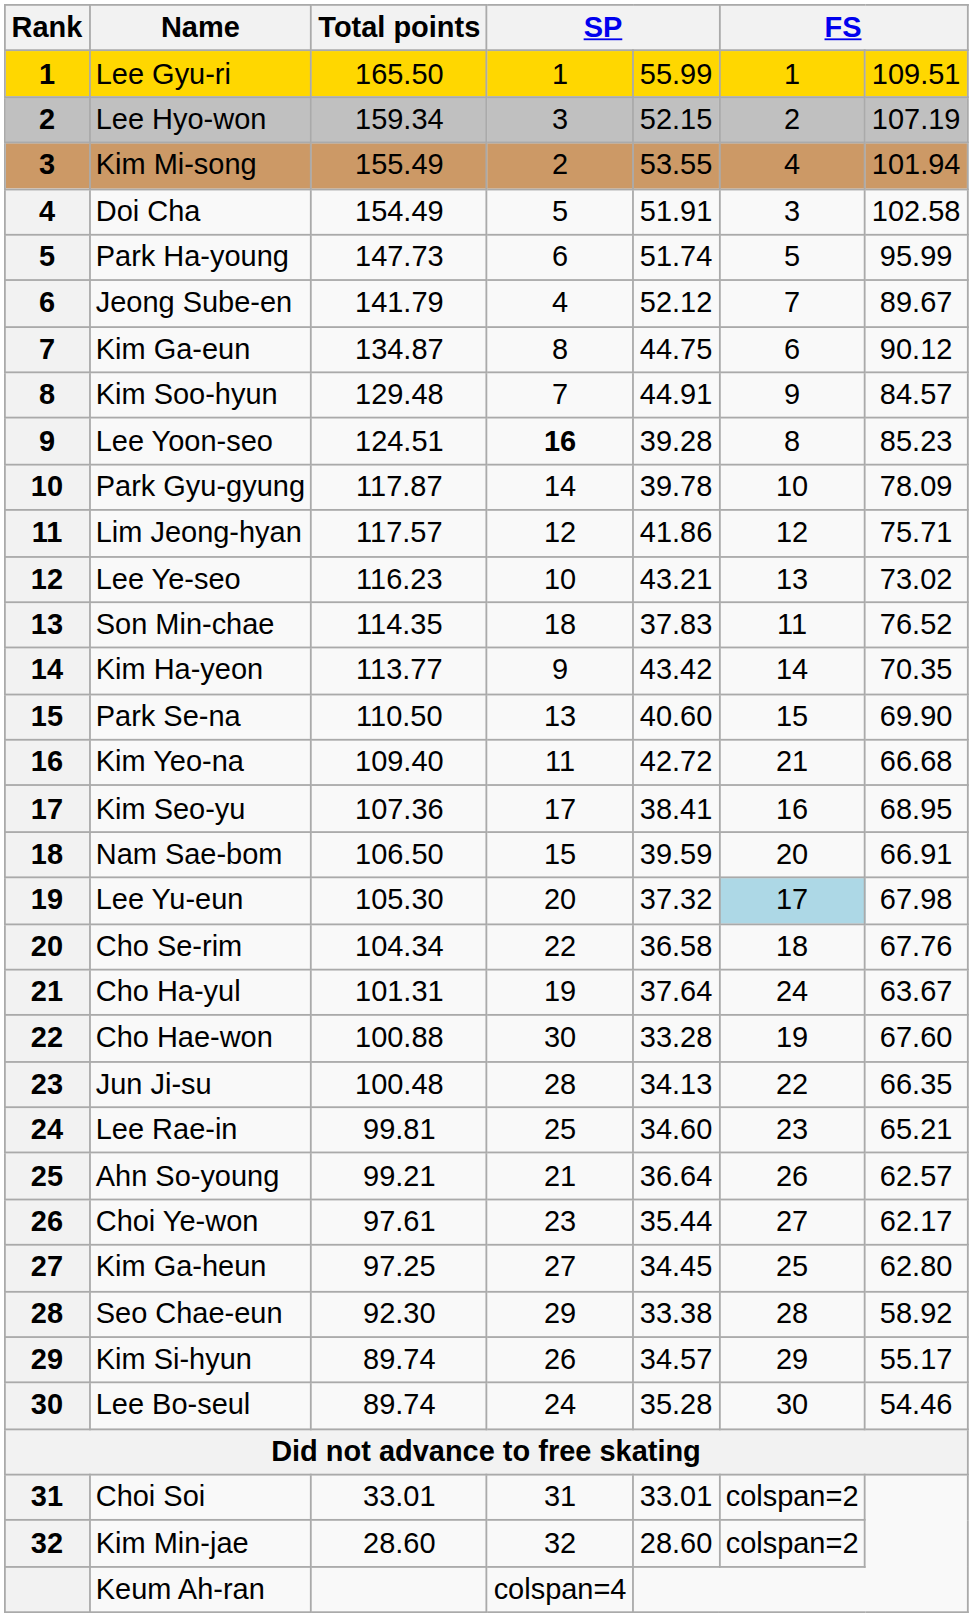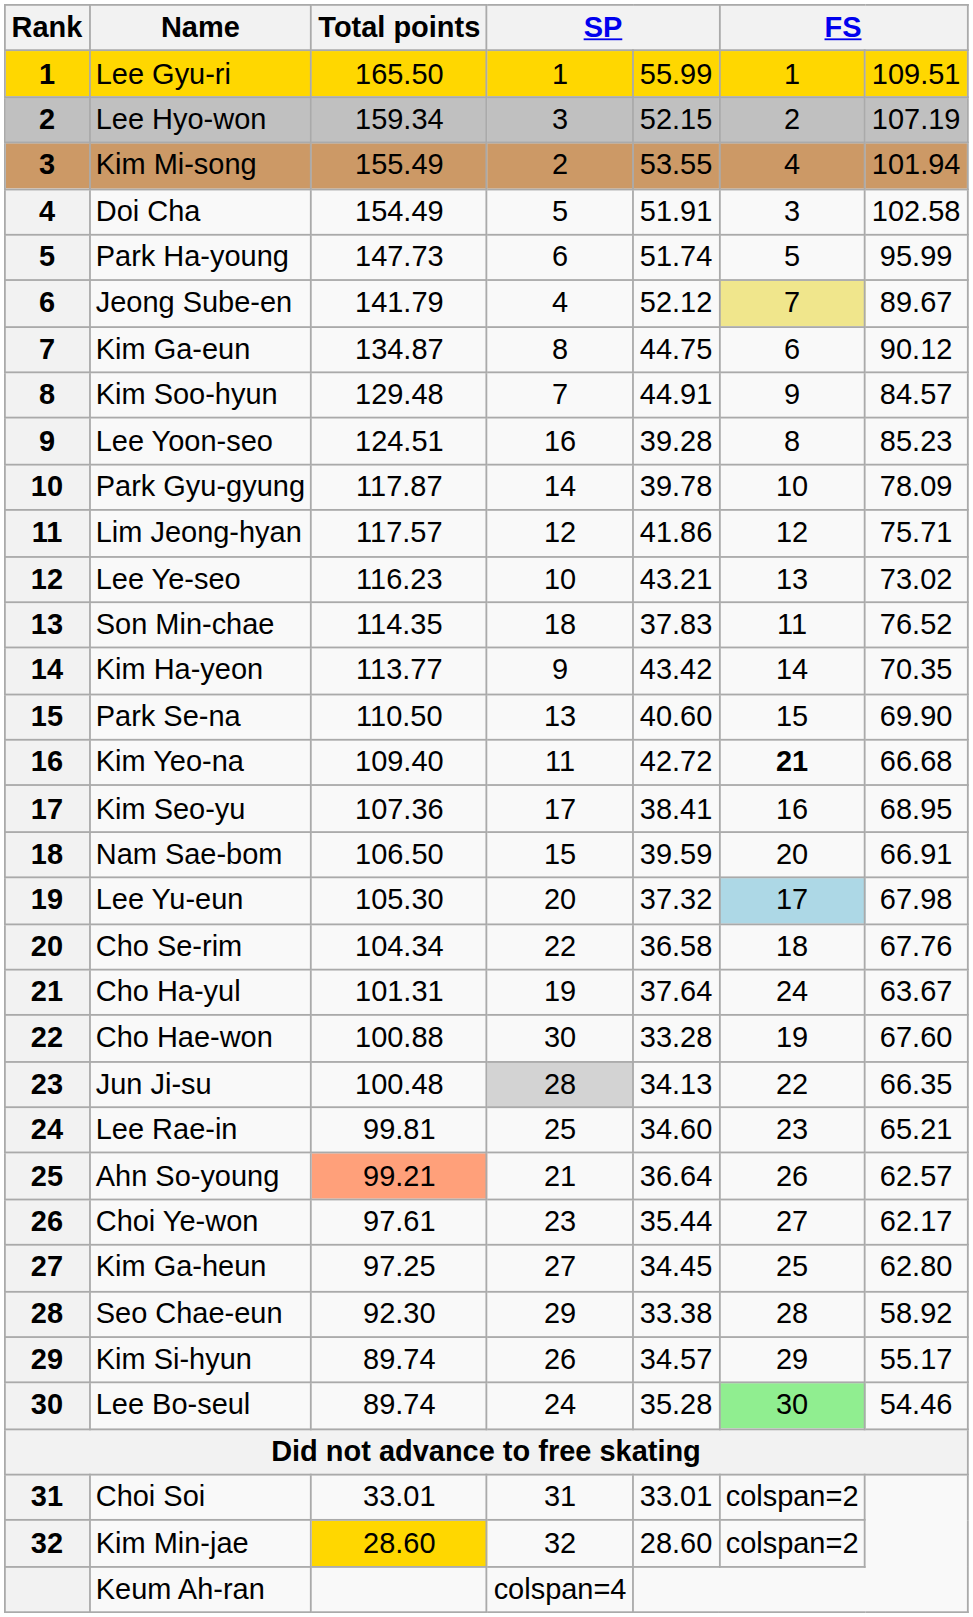(792, 303) no background -> (792, 303) khaki background
(560, 440) bold -> (560, 440) normal
(792, 762) normal -> (792, 762) bold
(560, 1083) no background -> (560, 1083) lightgrey background
(399, 1175) no background -> (399, 1175) lightsalmon background
(792, 1405) no background -> (792, 1405) lightgreen background
(399, 1543) no background -> (399, 1543) gold background
